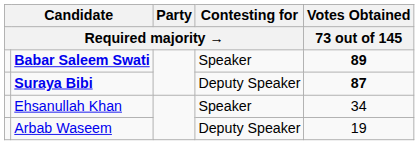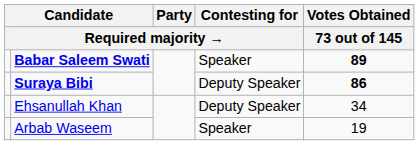(359, 83) 87 -> (359, 83) 86
(225, 106) Speaker -> (249, 106) Deputy Speaker
(249, 128) Deputy Speaker -> (225, 128) Speaker
